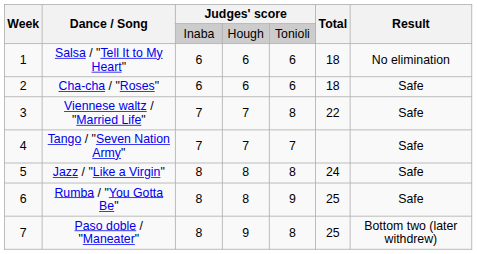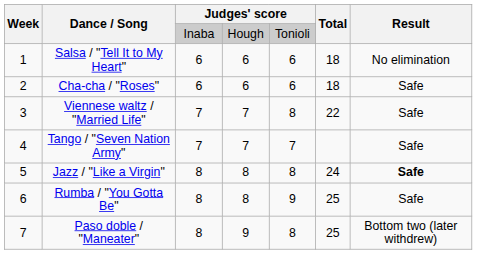(411, 173) normal -> (411, 173) bold
